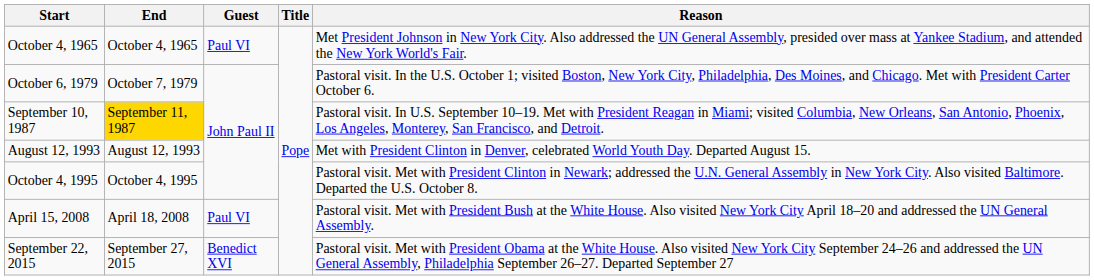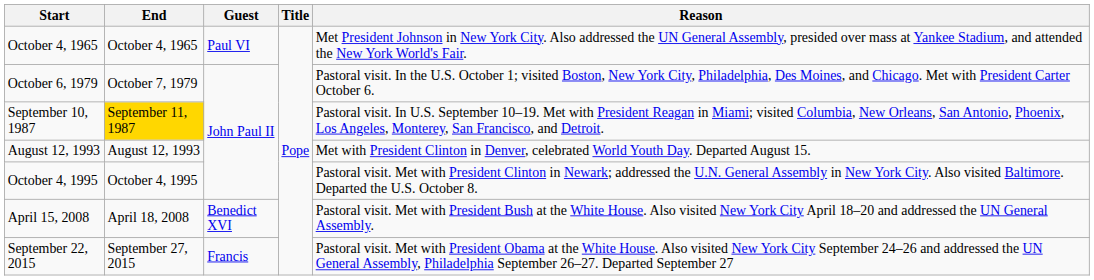(229, 218) Paul VI -> (232, 218) Benedict XVI
(232, 256) Benedict XVI -> (228, 256) Francis
